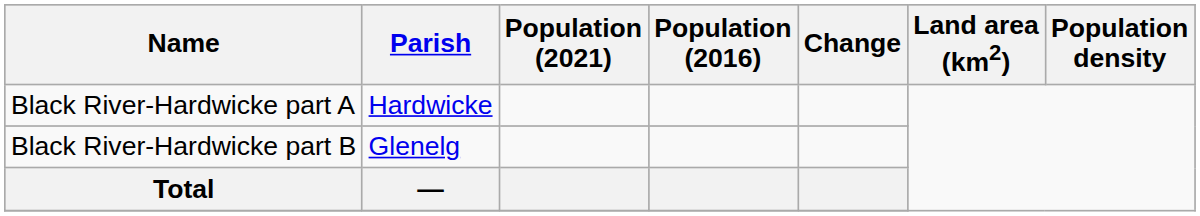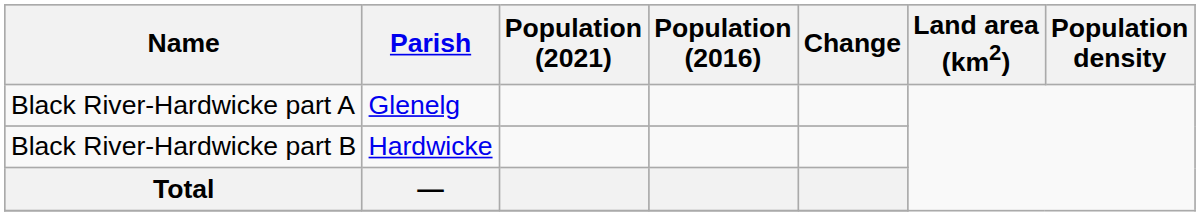(431, 104) Hardwicke -> (414, 104) Glenelg
(414, 146) Glenelg -> (431, 146) Hardwicke
